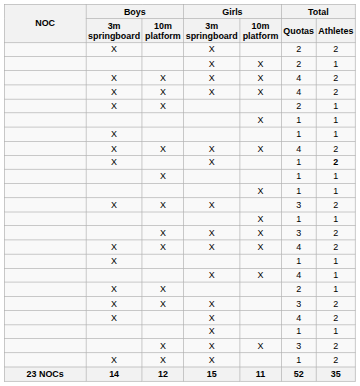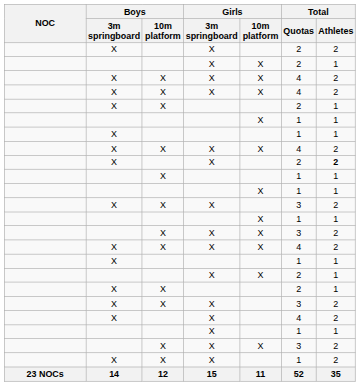(299, 163) 1 -> (299, 163) 2
(299, 276) 4 -> (299, 276) 2
